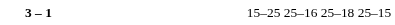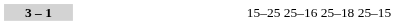(38, 12) no background -> (38, 12) lightgrey background
